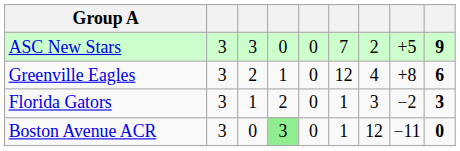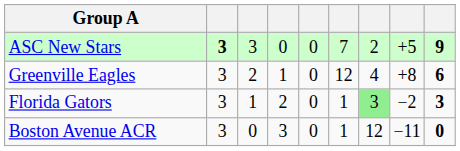(222, 46) normal -> (222, 46) bold
(374, 103) no background -> (374, 103) lightgreen background
(283, 131) lightgreen background -> (283, 131) no background
